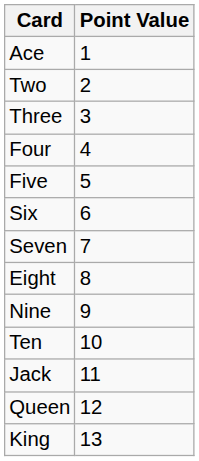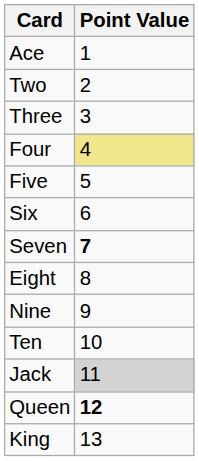(85, 149) no background -> (85, 149) khaki background
(85, 246) normal -> (85, 246) bold
(90, 375) no background -> (90, 375) lightgrey background
(91, 407) normal -> (91, 407) bold
